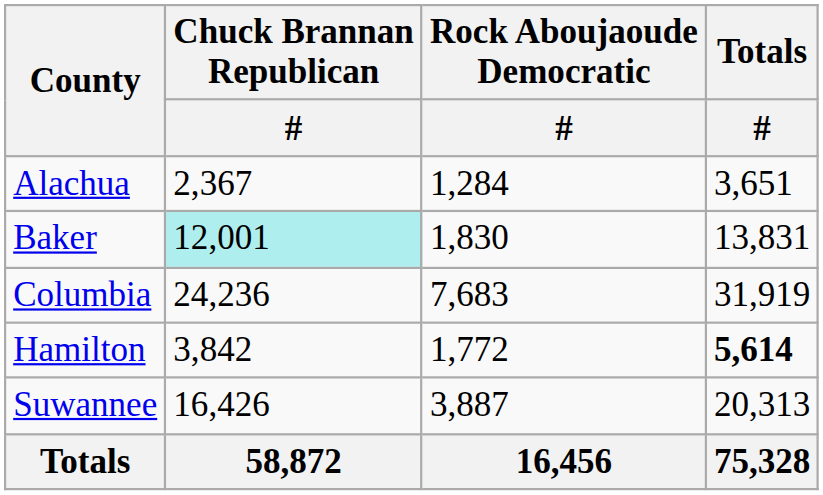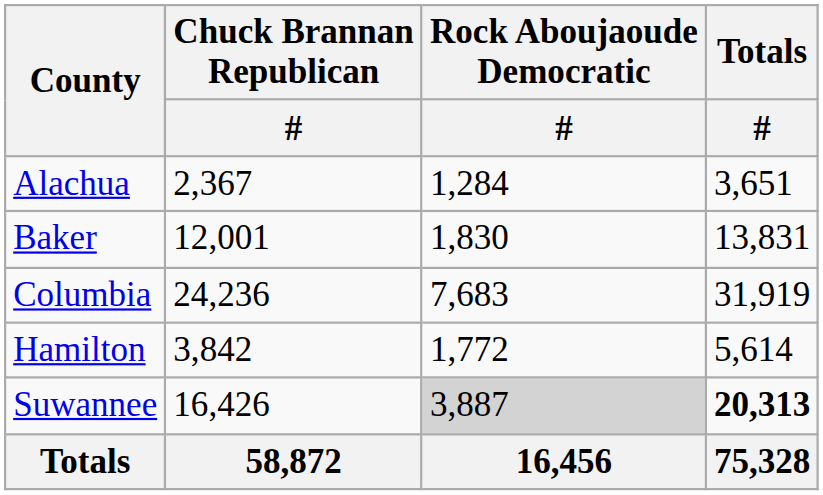(222, 238) paleturquoise background -> (222, 238) no background
(753, 349) bold -> (753, 349) normal
(469, 405) no background -> (469, 405) lightgrey background
(762, 405) normal -> (762, 405) bold
